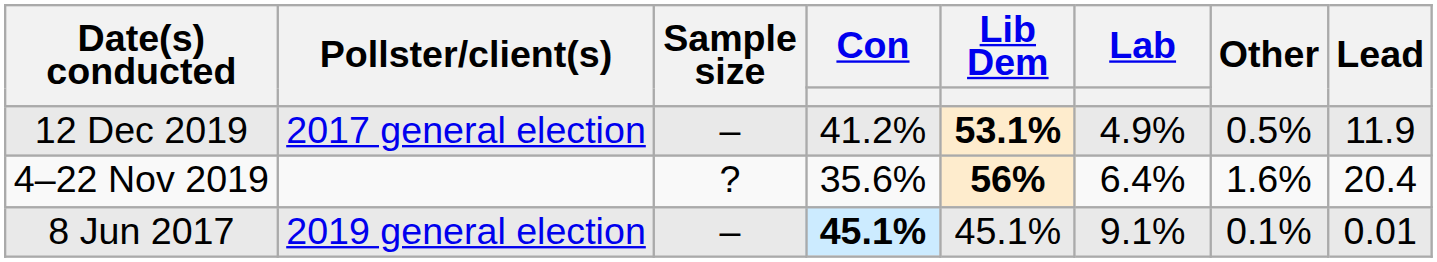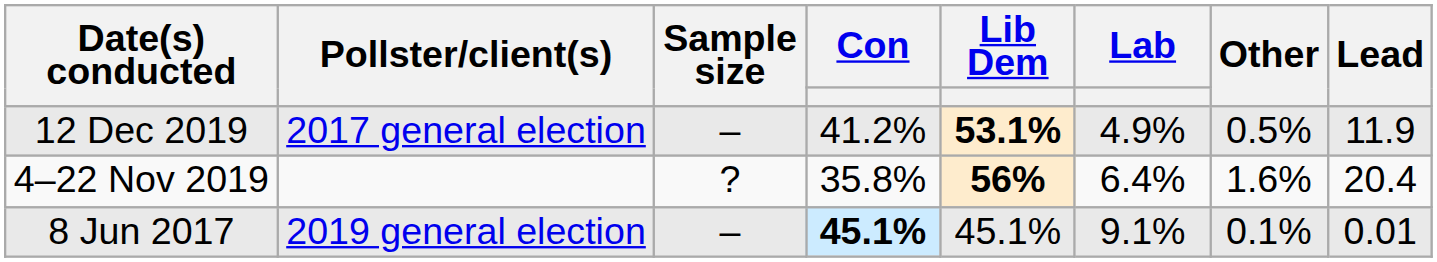(873, 180) 35.6% -> (873, 180) 35.8%
